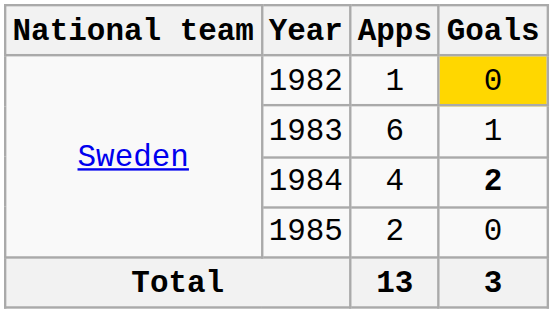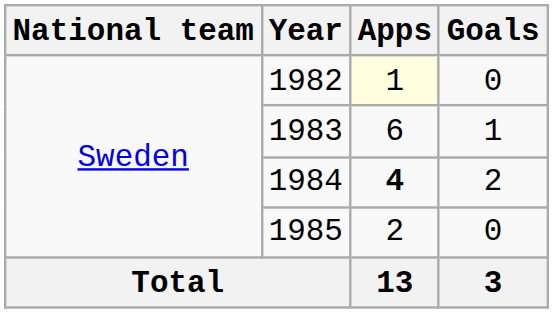(395, 81) no background -> (395, 81) lightyellow background
(493, 81) gold background -> (493, 81) no background
(395, 182) normal -> (395, 182) bold
(493, 182) bold -> (493, 182) normal
